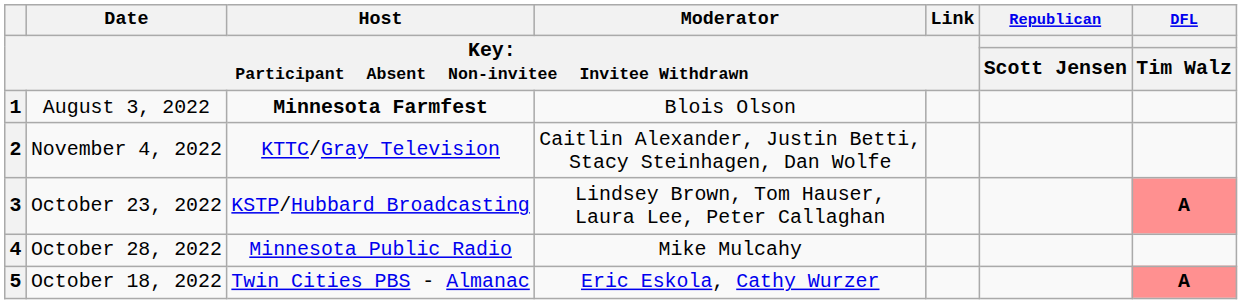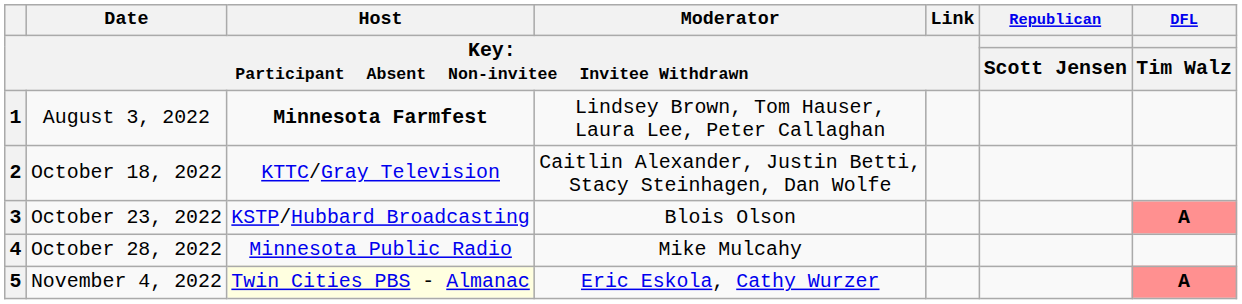(730, 107) Blois Olson -> (730, 118) Lindsey Brown, Tom Hauser, Laura Lee, Peter Callaghan
(126, 150) November 4, 2022 -> (126, 173) October 18, 2022
(730, 206) Lindsey Brown, Tom Hauser, Laura Lee, Peter Callaghan -> (730, 217) Blois Olson
(126, 282) October 18, 2022 -> (126, 282) November 4, 2022
(381, 282) no background -> (381, 282) lightyellow background
